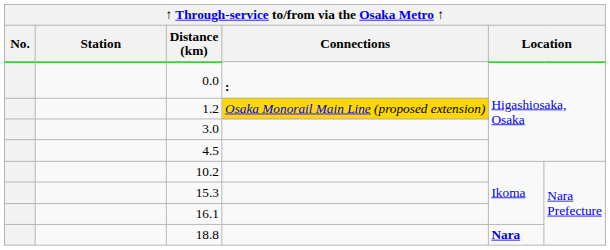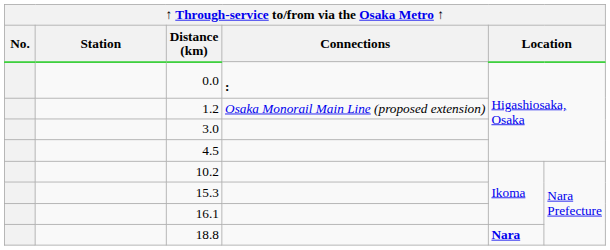(355, 108) gold background -> (355, 108) no background
